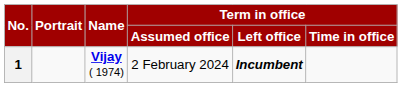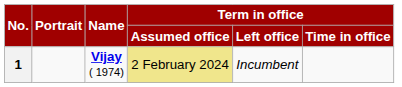(180, 64) no background -> (180, 64) khaki background
(269, 64) bold -> (267, 64) normal
